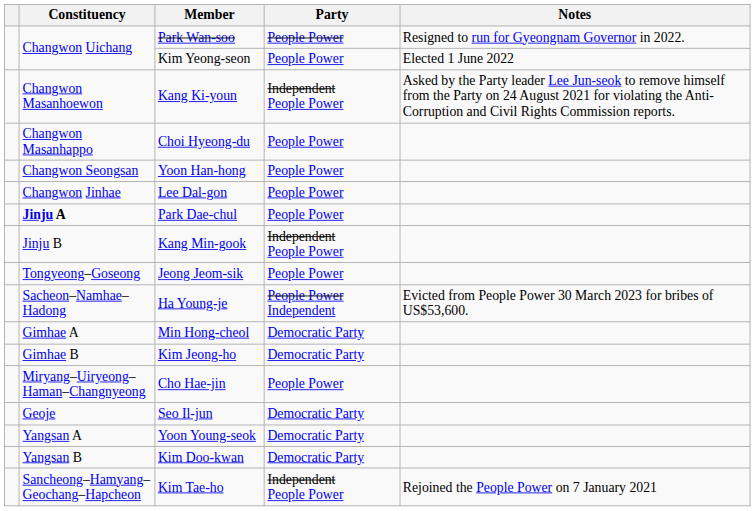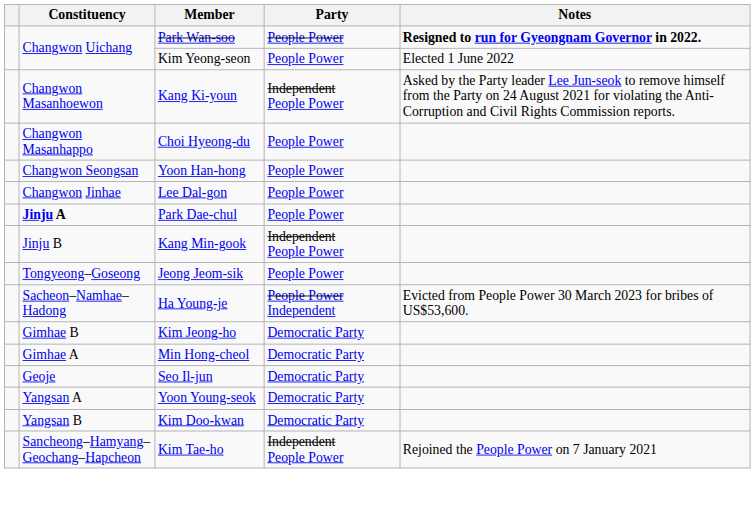(544, 37) normal -> (552, 37) bold
rows swapped: (204, 332) <-> (197, 354)
- row: (192, 384)
